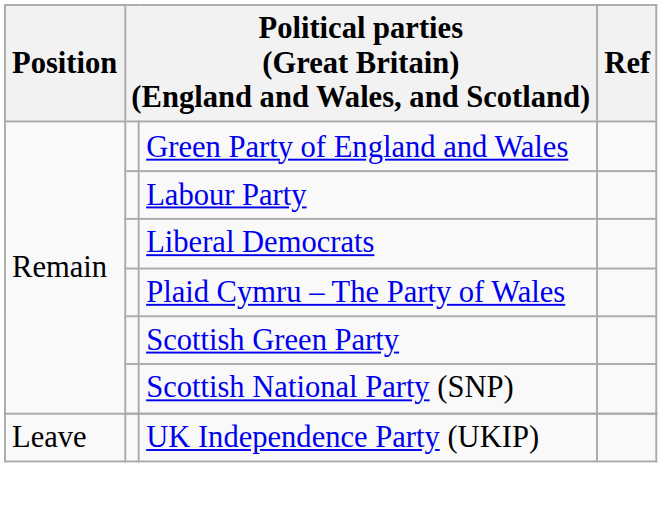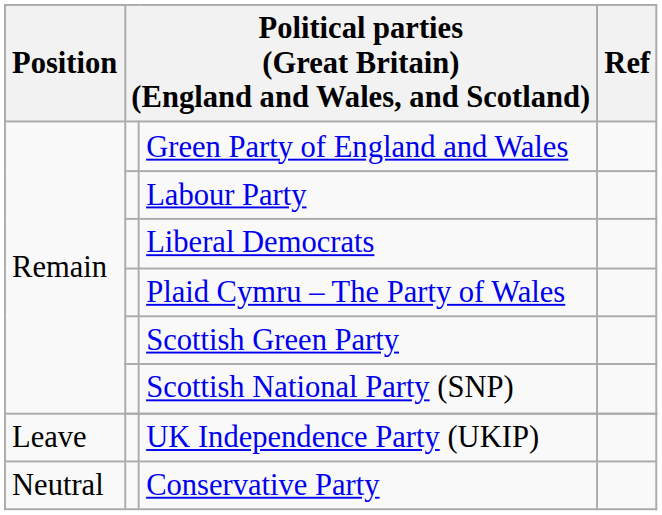+ row: (263, 485)
